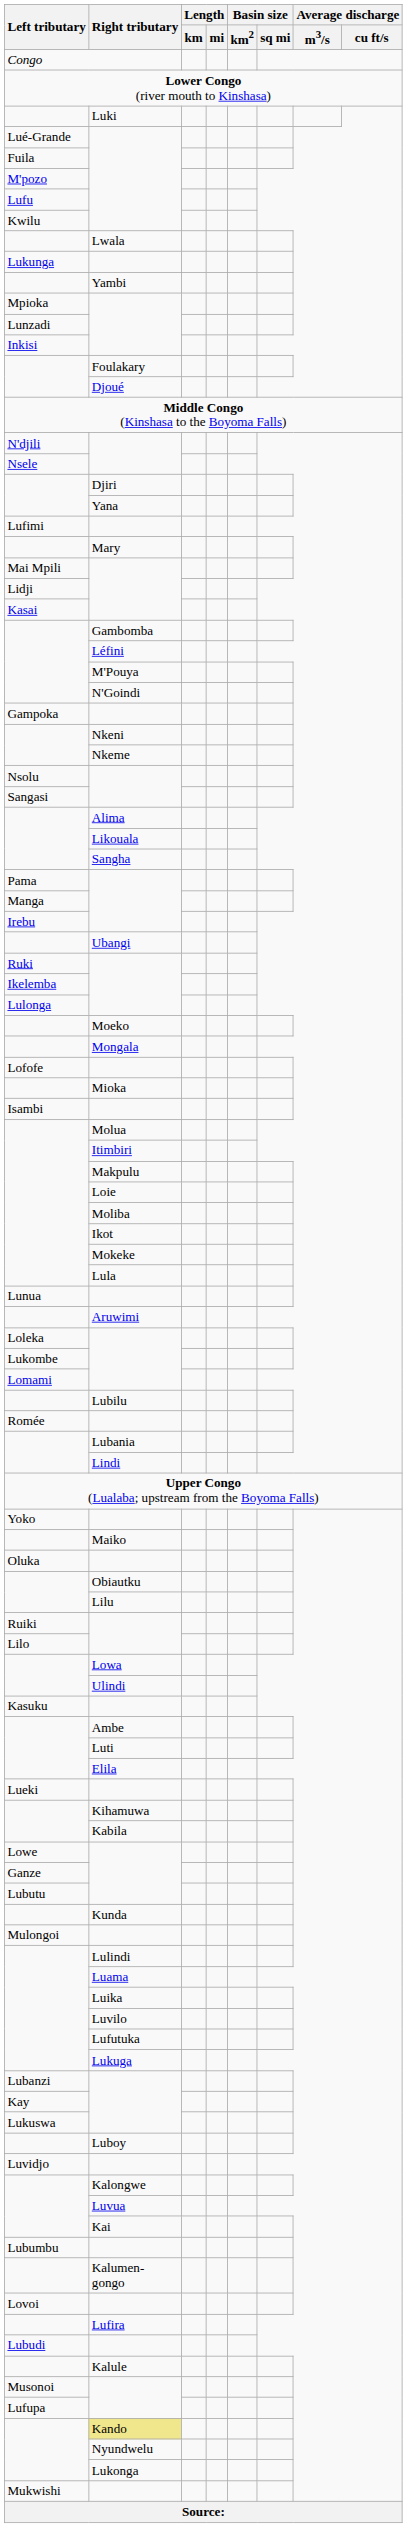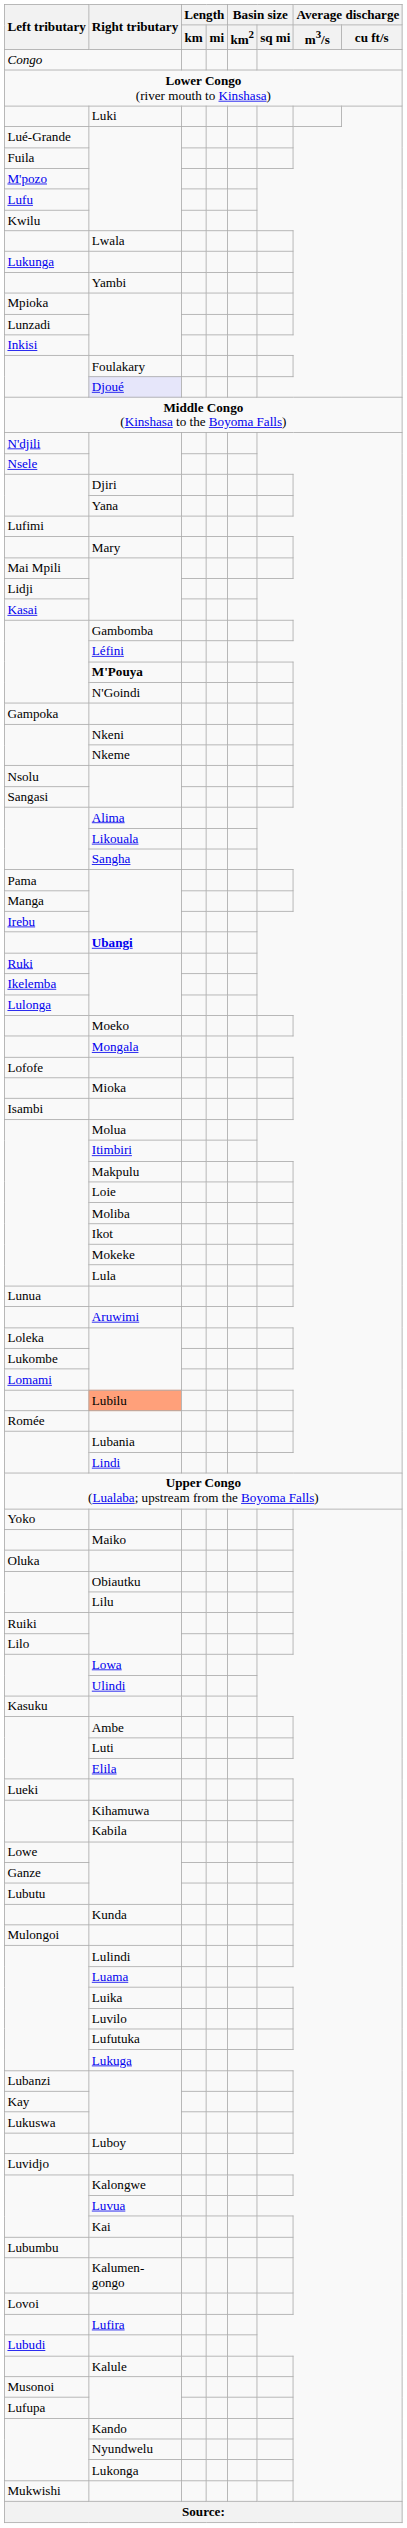(108, 386) no background -> (108, 386) lavender background
(115, 672) normal -> (117, 672) bold
(111, 942) normal -> (112, 942) bold
(109, 1400) no background -> (109, 1400) lightsalmon background
(109, 2428) khaki background -> (109, 2428) no background
